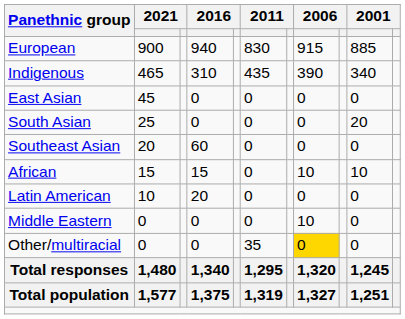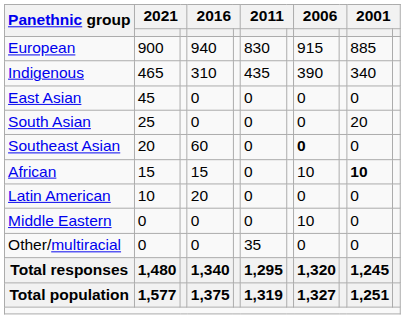(301, 147) normal -> (301, 147) bold
(359, 171) normal -> (359, 171) bold
(301, 245) gold background -> (301, 245) no background
